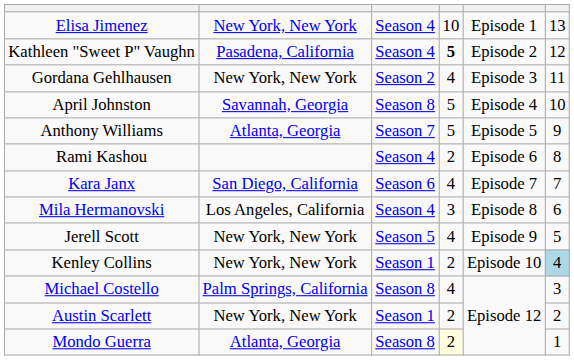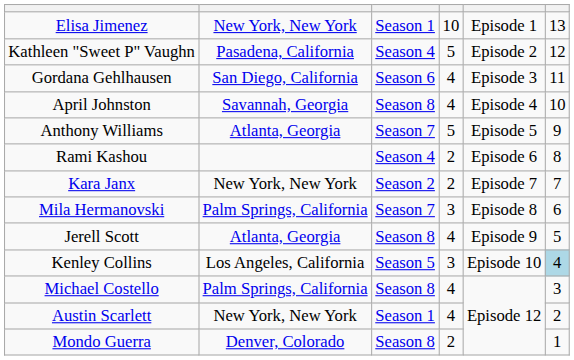(405, 25) Season 4 -> (405, 25) Season 1
(451, 51) bold -> (451, 51) normal
(285, 78) New York, New York -> (285, 78) San Diego, California
(405, 78) Season 2 -> (405, 78) Season 6
(451, 104) 5 -> (451, 104) 4
(285, 183) San Diego, California -> (285, 183) New York, New York
(405, 183) Season 6 -> (405, 183) Season 2
(451, 183) 4 -> (451, 183) 2
(285, 210) Los Angeles, California -> (285, 210) Palm Springs, California
(405, 210) Season 4 -> (405, 210) Season 7
(285, 236) New York, New York -> (285, 236) Atlanta, Georgia
(405, 236) Season 5 -> (405, 236) Season 8
(285, 262) New York, New York -> (285, 262) Los Angeles, California
(405, 262) Season 1 -> (405, 262) Season 5
(451, 262) 2 -> (451, 262) 3
(451, 315) 2 -> (451, 315) 4
(285, 342) Atlanta, Georgia -> (285, 342) Denver, Colorado
(451, 342) lightyellow background -> (451, 342) no background
